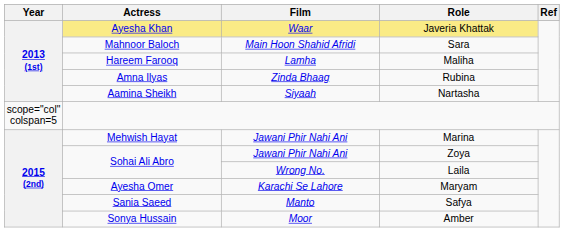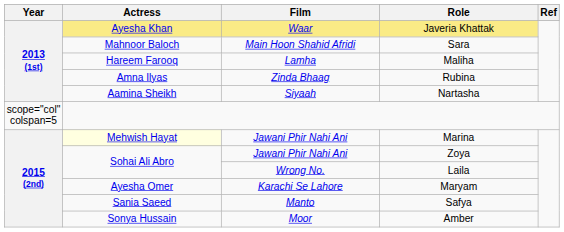(142, 137) no background -> (142, 137) lightyellow background
